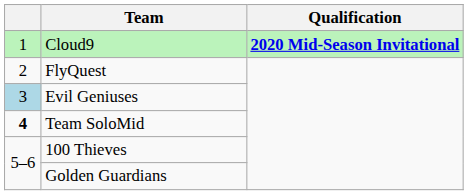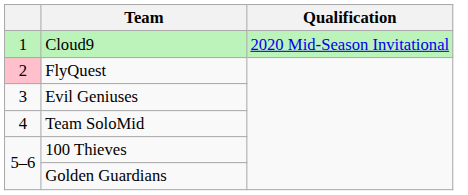(355, 44) bold -> (350, 44) normal
(23, 70) no background -> (23, 70) pink background
(23, 96) lightblue background -> (23, 96) no background
(23, 123) bold -> (23, 123) normal
